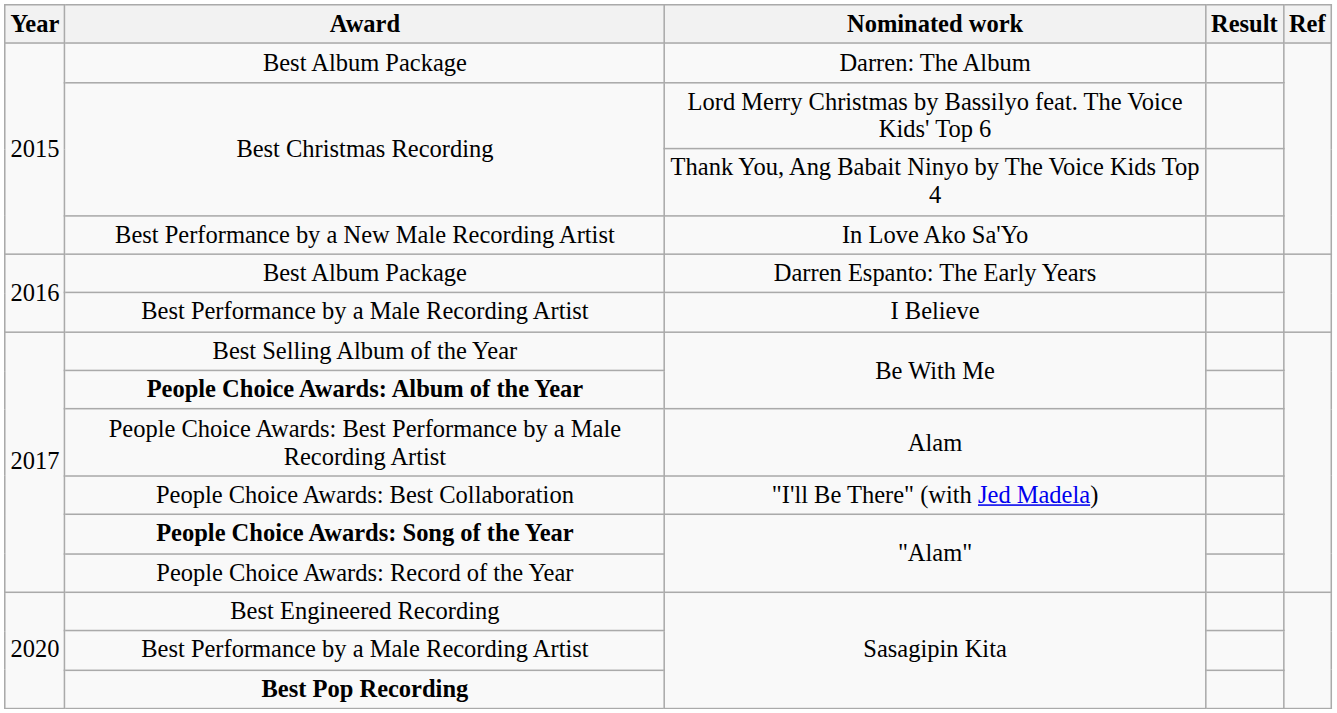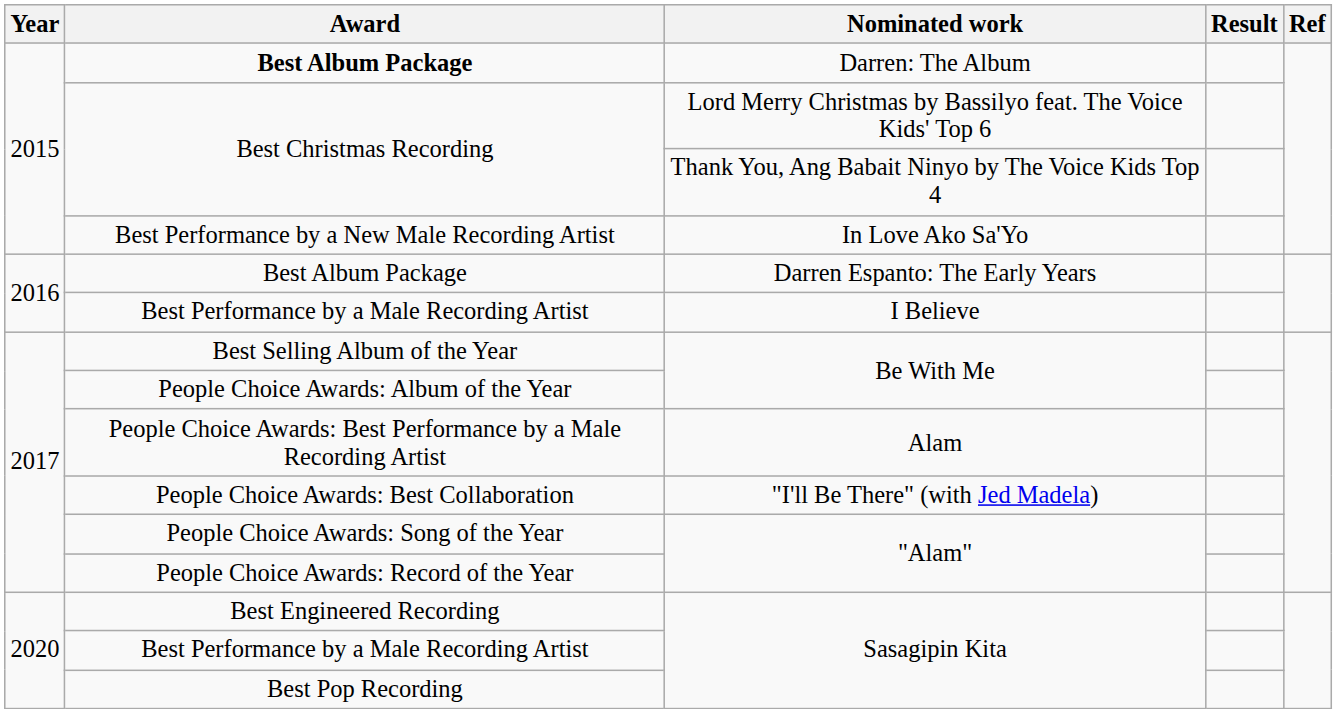(365, 62) normal -> (365, 62) bold
(365, 389) bold -> (365, 389) normal
(365, 533) bold -> (365, 533) normal
(365, 688) bold -> (365, 688) normal
